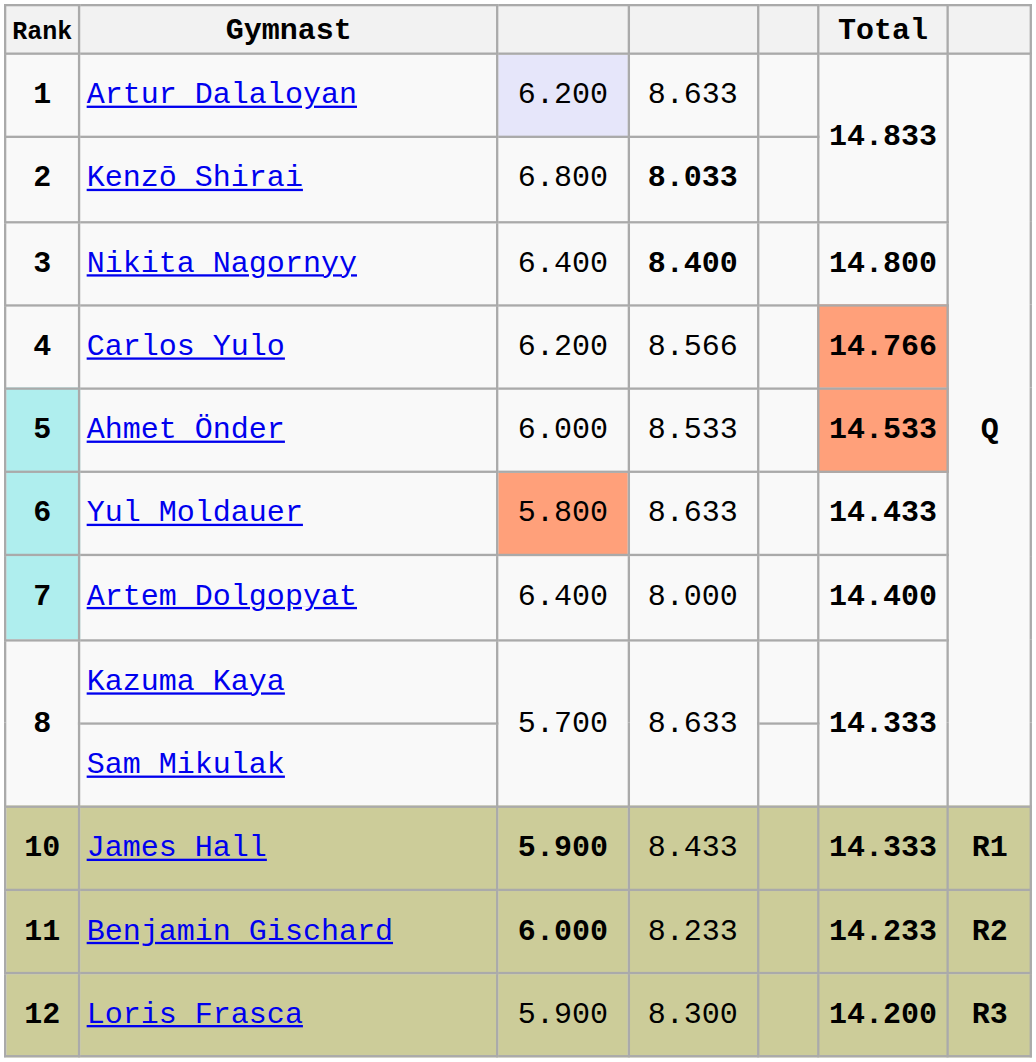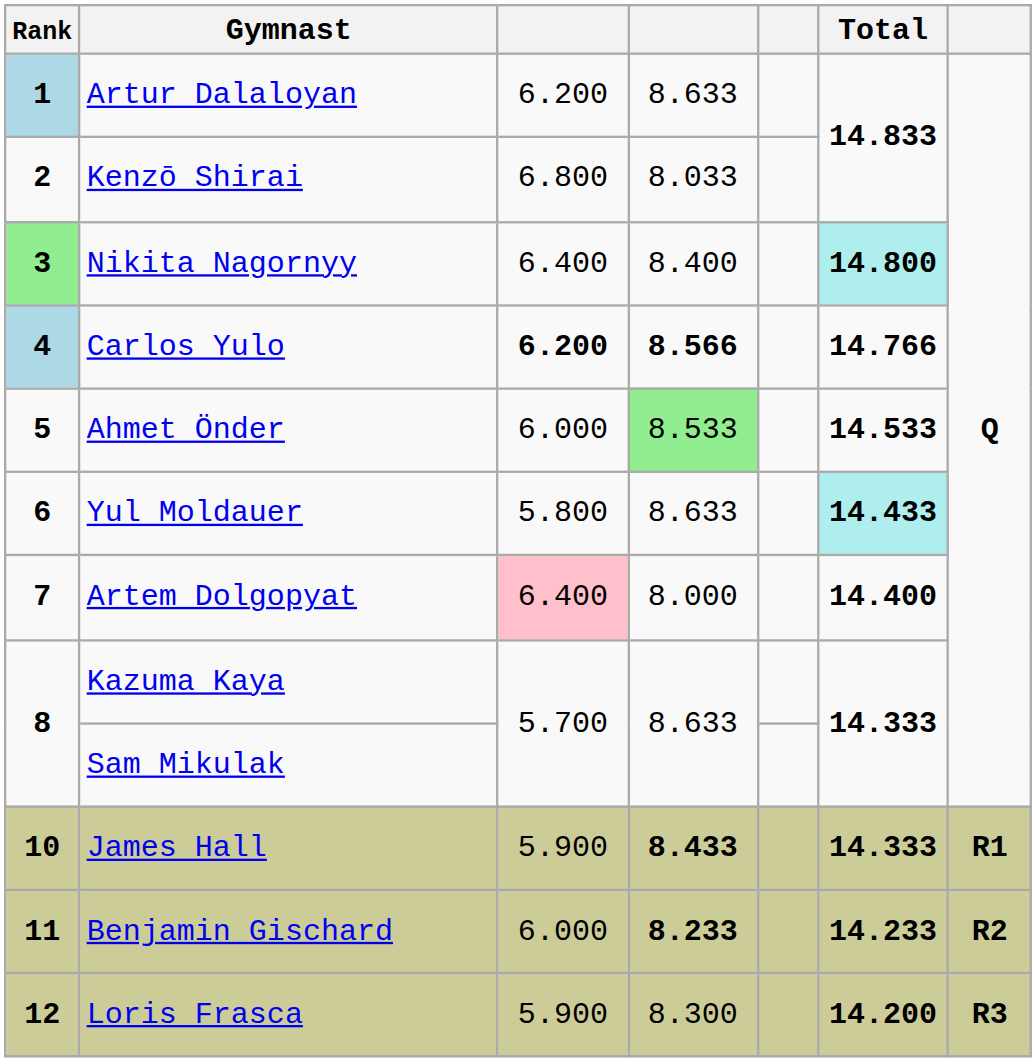(42, 96) no background -> (42, 96) lightblue background
(563, 96) lavender background -> (563, 96) no background
(693, 179) bold -> (693, 179) normal
(42, 263) no background -> (42, 263) lightgreen background
(693, 263) bold -> (693, 263) normal
(883, 263) no background -> (883, 263) paleturquoise background
(42, 347) no background -> (42, 347) lightblue background
(563, 347) normal -> (563, 347) bold
(693, 347) normal -> (693, 347) bold
(883, 347) lightsalmon background -> (883, 347) no background
(42, 430) paleturquoise background -> (42, 430) no background
(693, 430) no background -> (693, 430) lightgreen background
(883, 430) lightsalmon background -> (883, 430) no background
(42, 514) paleturquoise background -> (42, 514) no background
(563, 514) lightsalmon background -> (563, 514) no background
(883, 514) no background -> (883, 514) paleturquoise background
(42, 597) paleturquoise background -> (42, 597) no background
(563, 597) no background -> (563, 597) pink background
(563, 848) bold -> (563, 848) normal
(693, 848) normal -> (693, 848) bold
(563, 932) bold -> (563, 932) normal
(693, 932) normal -> (693, 932) bold
